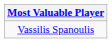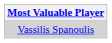(56, 29) no background -> (56, 29) lightgrey background
